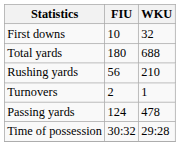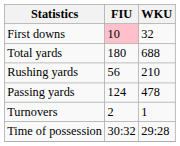(114, 33) no background -> (114, 33) pink background
rows swapped: (41, 111) <-> (32, 92)
